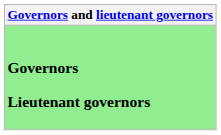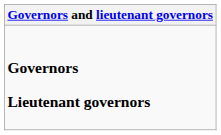(110, 85) lightgreen background -> (110, 85) no background
